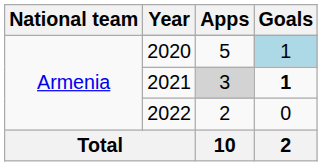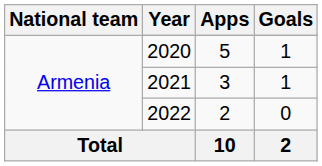(286, 51) lightblue background -> (286, 51) no background
(225, 82) lightgrey background -> (225, 82) no background
(286, 82) bold -> (286, 82) normal
